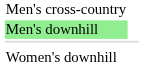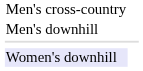(52, 29) lightgreen background -> (52, 29) no background
(61, 57) no background -> (61, 57) lavender background
